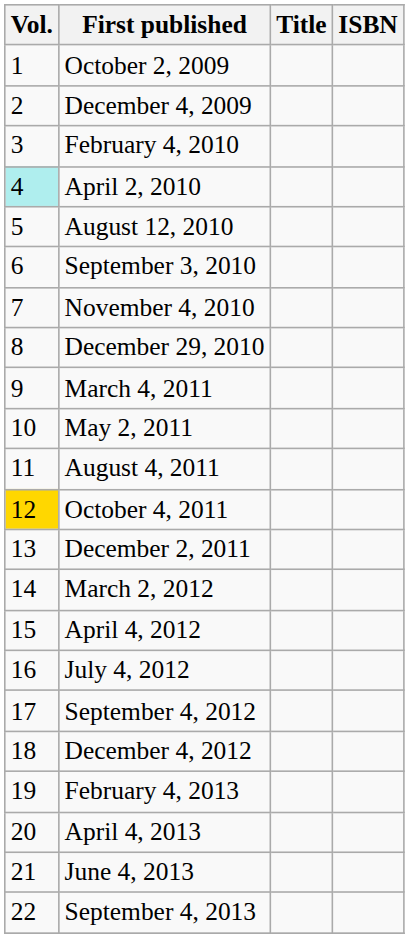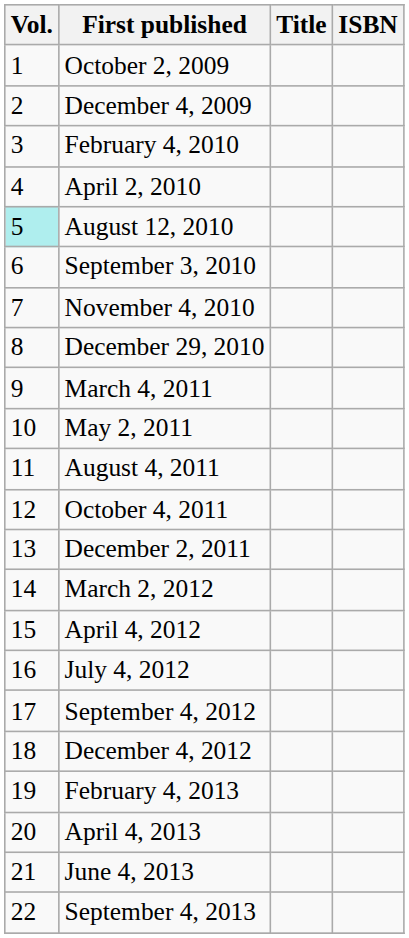(17, 186) paleturquoise background -> (17, 186) no background
(17, 226) no background -> (17, 226) paleturquoise background
(23, 508) gold background -> (23, 508) no background
